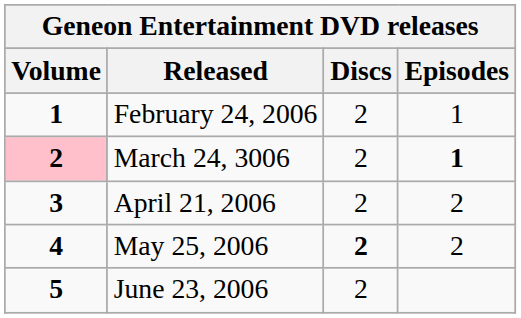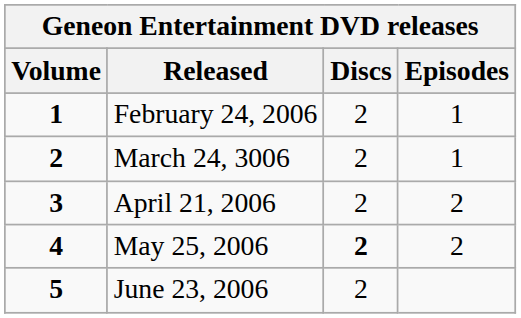(56, 158) pink background -> (56, 158) no background
(457, 158) bold -> (457, 158) normal
